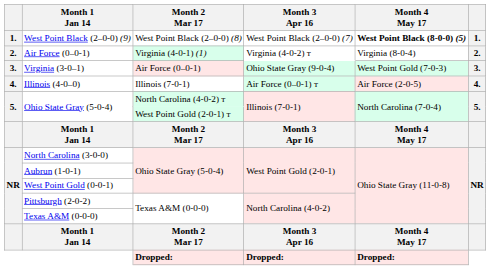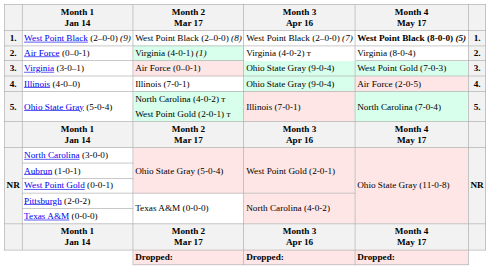(282, 84) Air Force (0–0-1) т -> (290, 84) Ohio State Gray (9-0-4)
